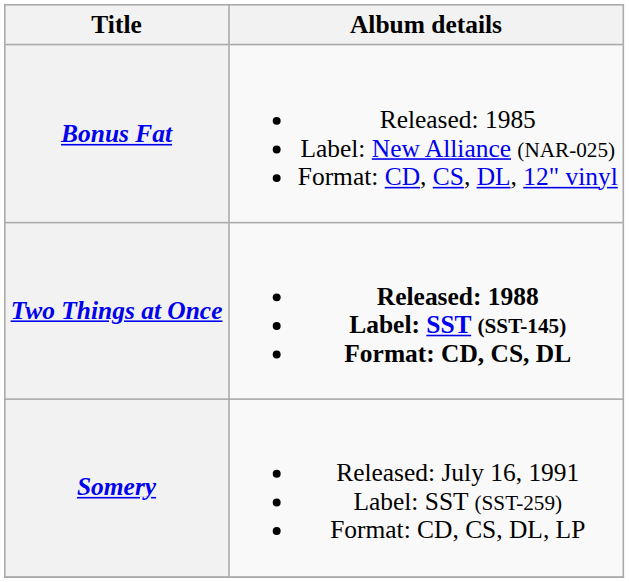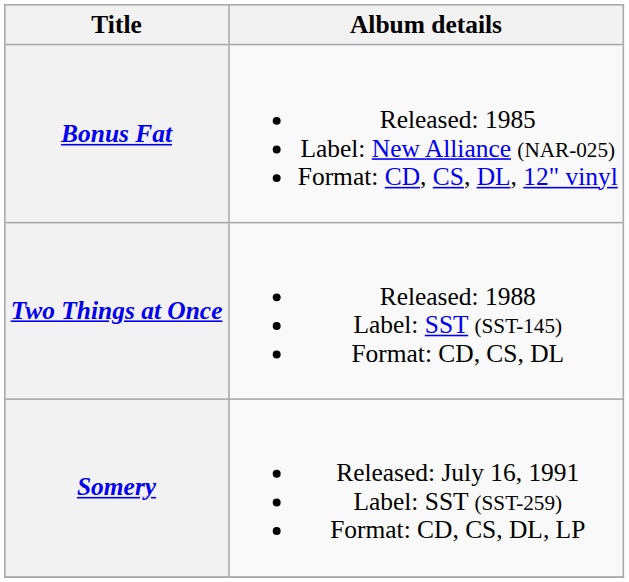(426, 325) bold -> (426, 325) normal
